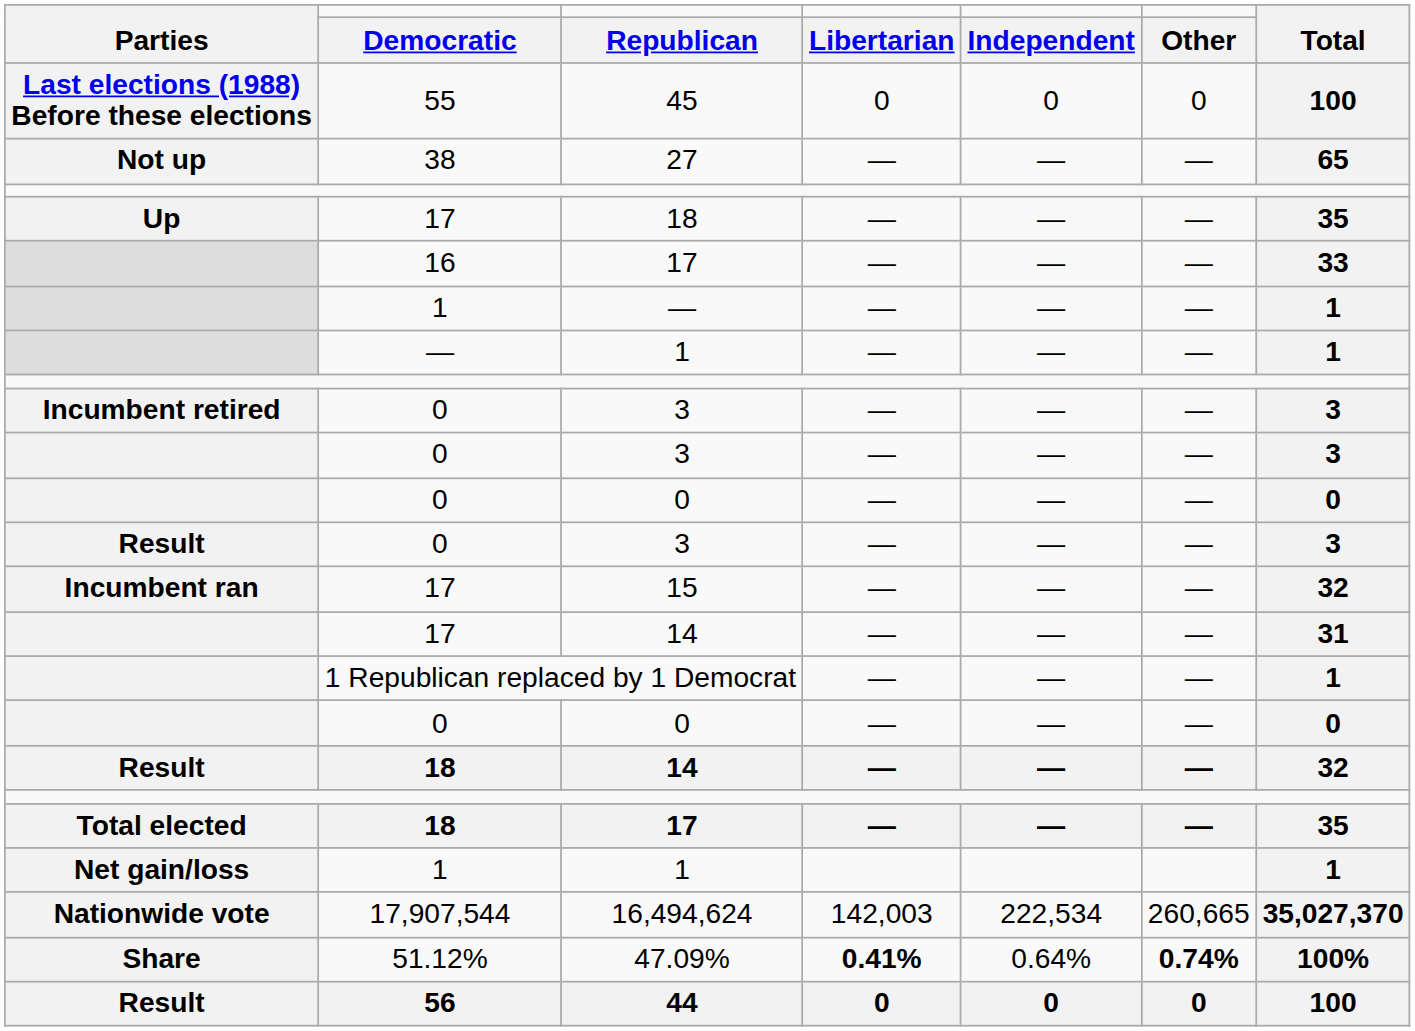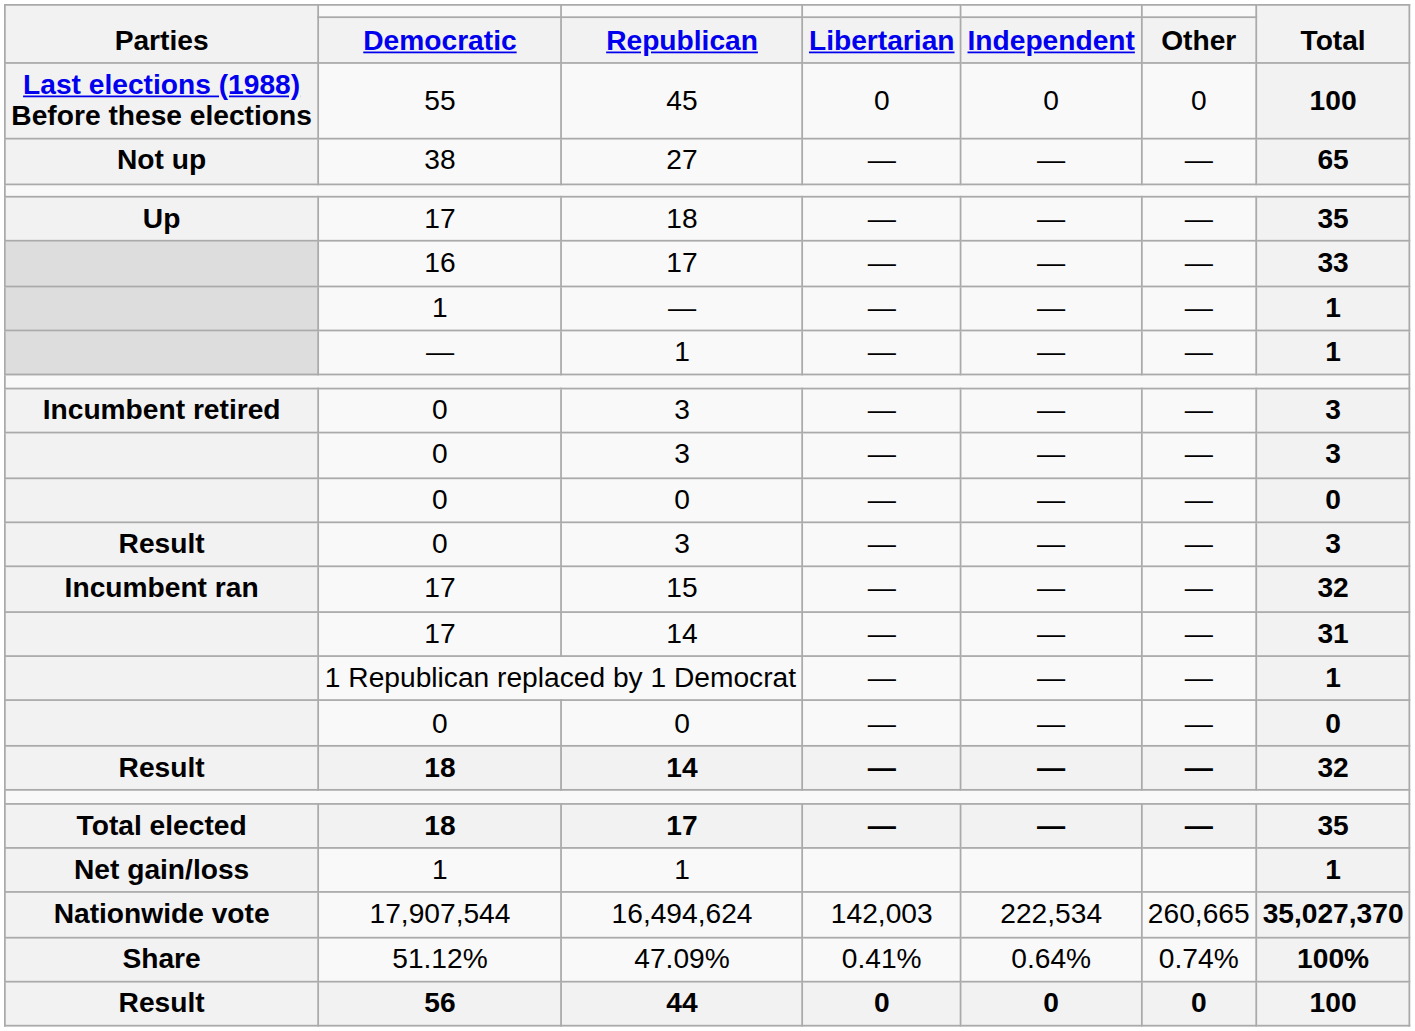(882, 958) bold -> (882, 958) normal
(1199, 958) bold -> (1199, 958) normal
